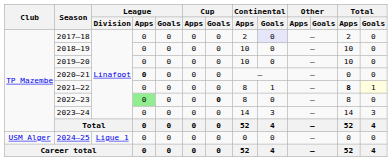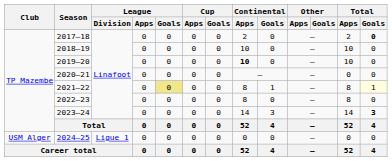(272, 36) lavender background -> (272, 36) no background
(373, 36) normal -> (373, 36) bold
(245, 62) normal -> (245, 62) bold
(144, 74) bold -> (144, 74) normal
(169, 87) no background -> (169, 87) khaki background
(349, 87) bold -> (349, 87) normal
(144, 100) lightgreen background -> (144, 100) no background
(219, 100) bold -> (219, 100) normal
(373, 112) normal -> (373, 112) bold
